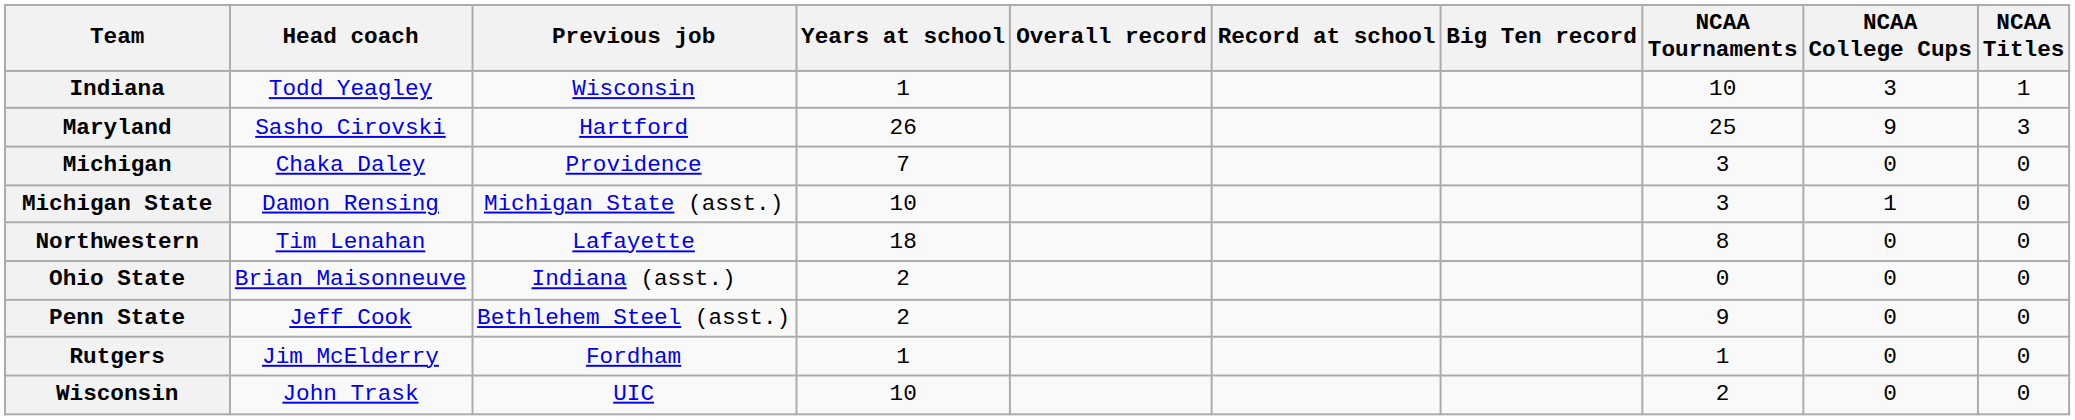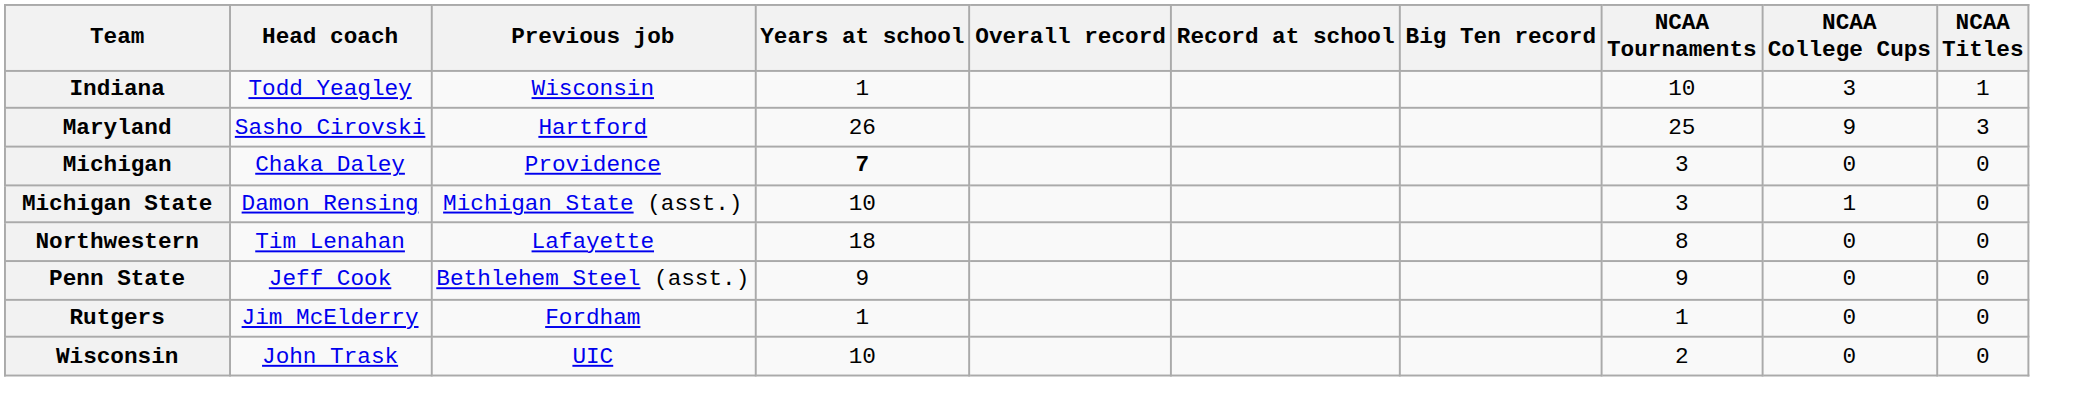(903, 165) normal -> (862, 165) bold
- row: (117, 280)
(903, 318) 2 -> (862, 280) 9
